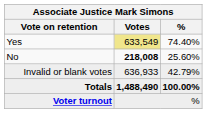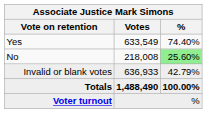(141, 42) khaki background -> (141, 42) no background
(141, 57) bold -> (141, 57) normal
(184, 57) no background -> (184, 57) lightgreen background
